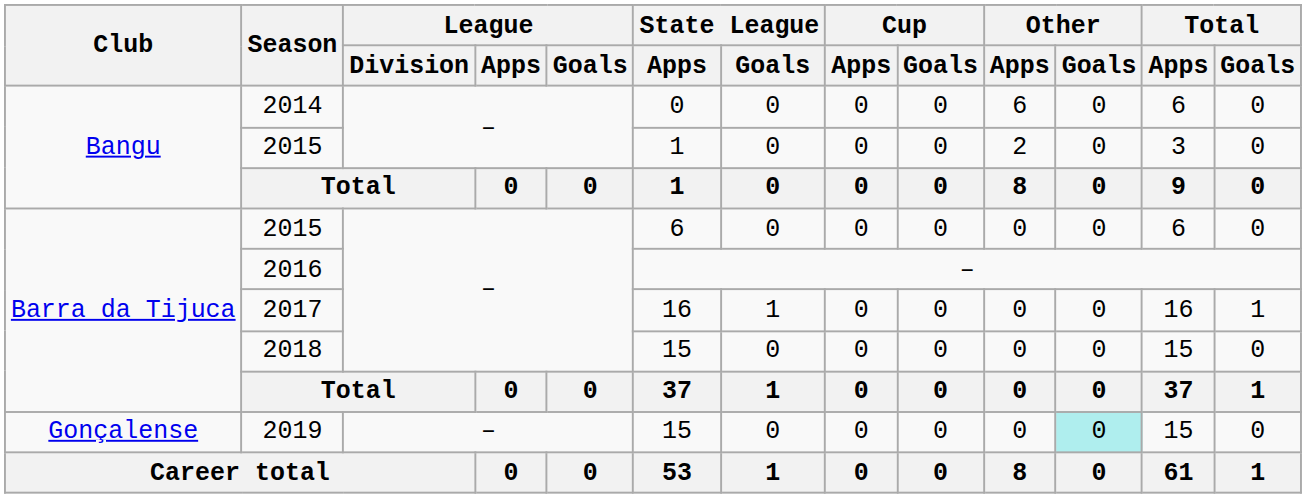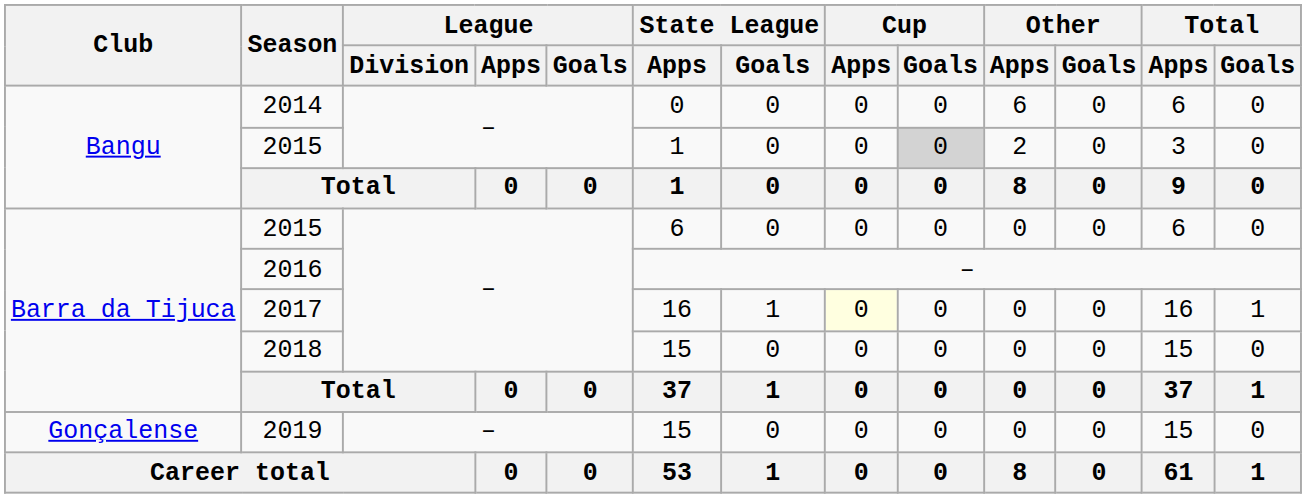(940, 147) no background -> (940, 147) lightgrey background
(861, 310) no background -> (861, 310) lightyellow background
(1099, 432) paleturquoise background -> (1099, 432) no background
